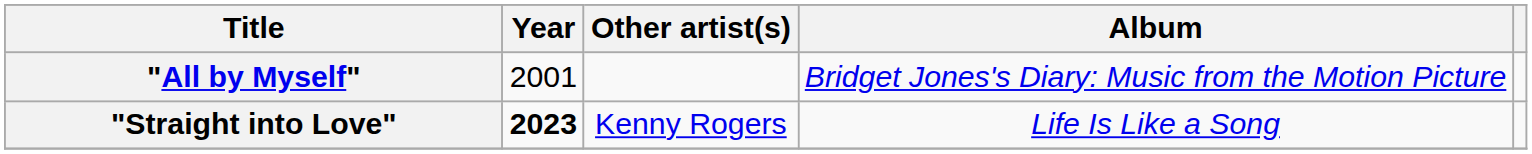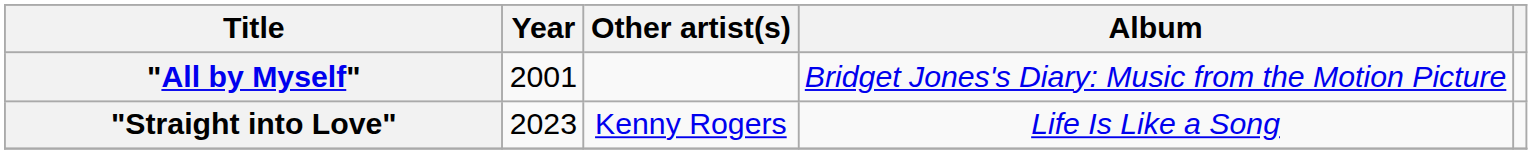(543, 124) bold -> (543, 124) normal
